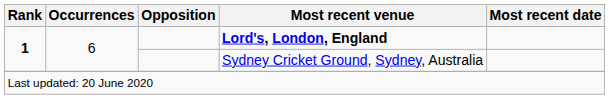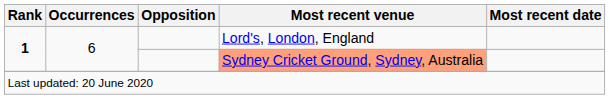(305, 37) bold -> (298, 37) normal
(353, 60) no background -> (353, 60) lightsalmon background
